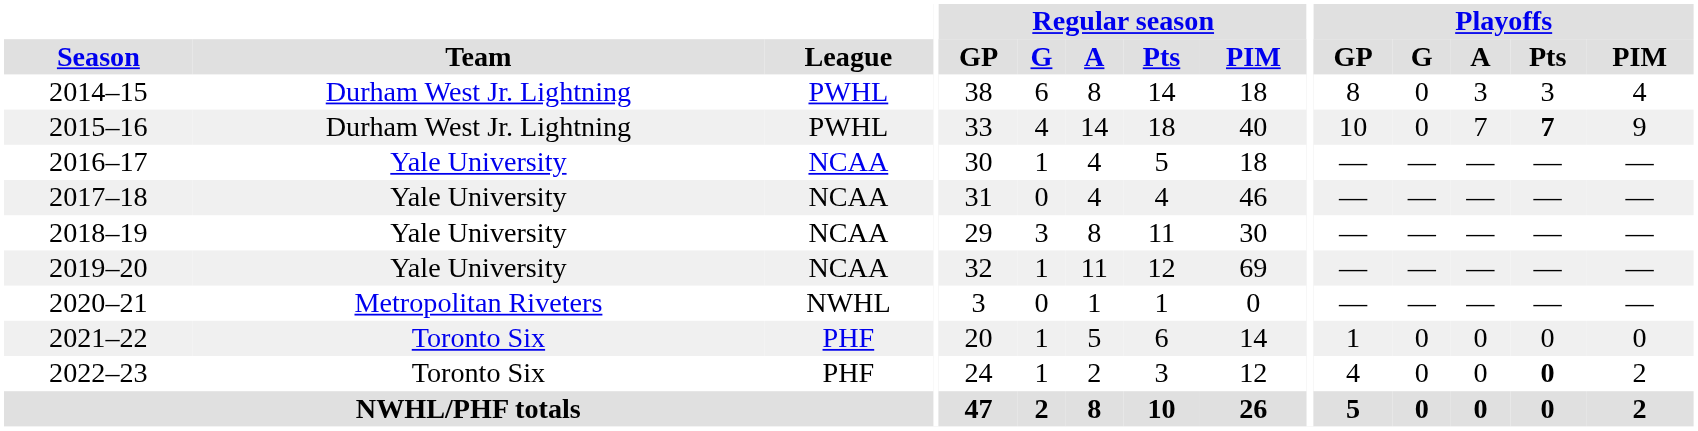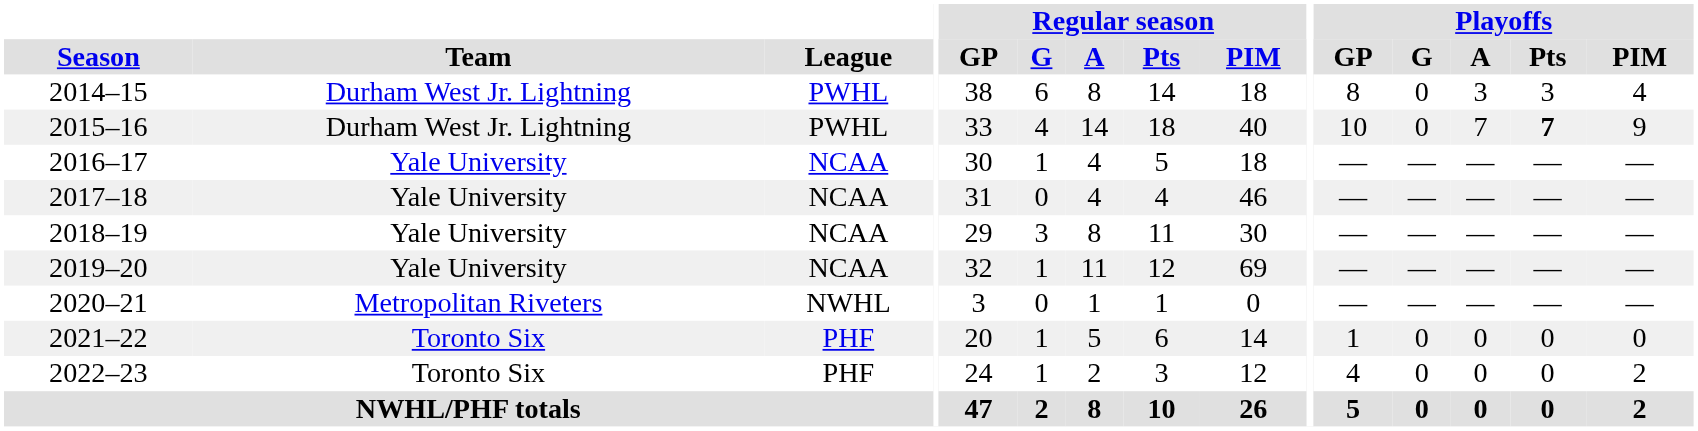(1548, 373) bold -> (1548, 373) normal
